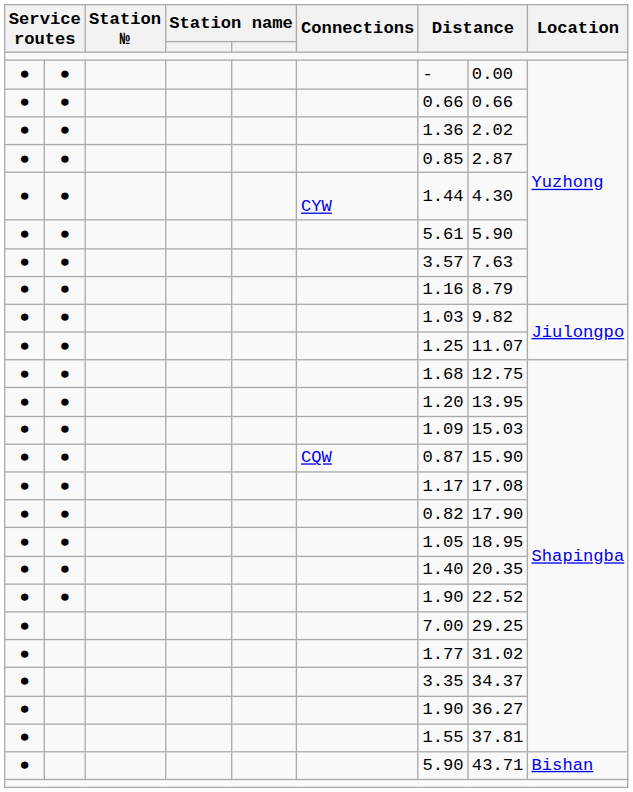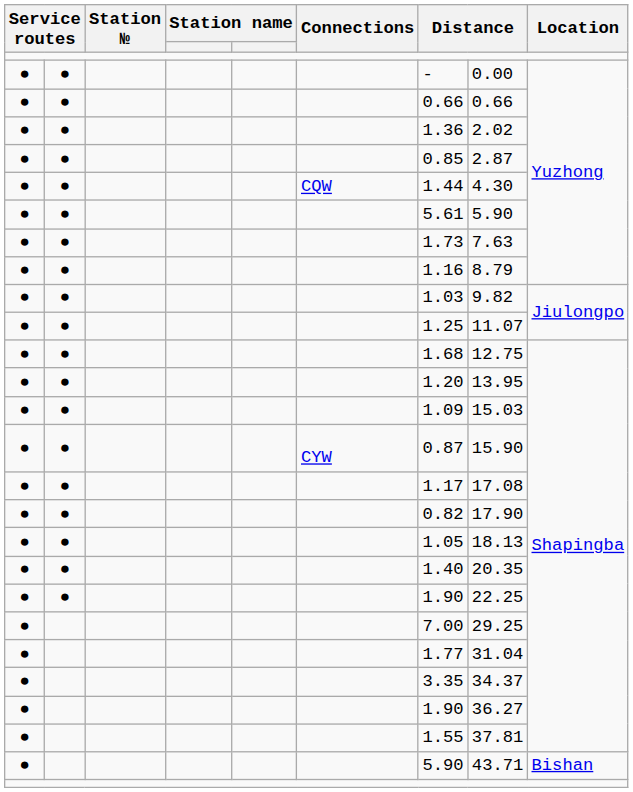(316, 206) CYW -> (316, 186) CQW
(443, 262) 3.57 -> (443, 242) 1.73
(316, 458) CQW -> (316, 458) CYW
(498, 542) 18.95 -> (498, 542) 18.13
(498, 598) 22.52 -> (498, 598) 22.25
(498, 654) 31.02 -> (498, 654) 31.04
